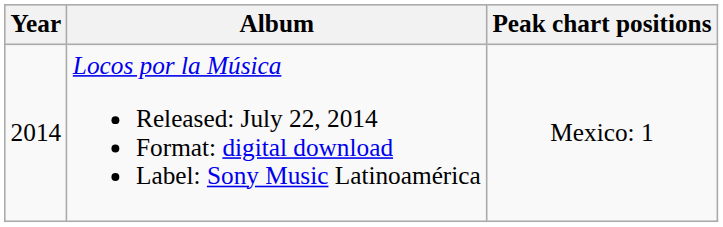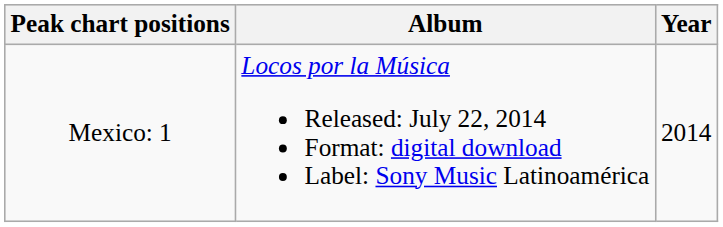columns swapped: (36, 24) <-> (602, 24)
